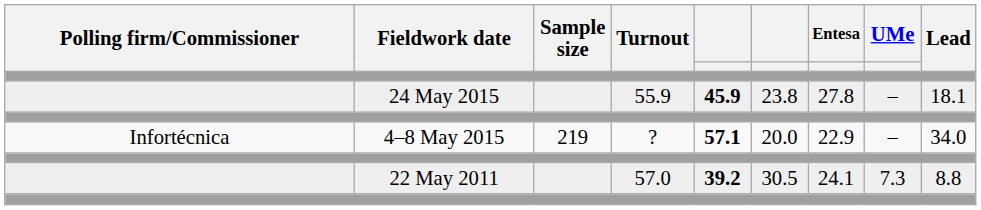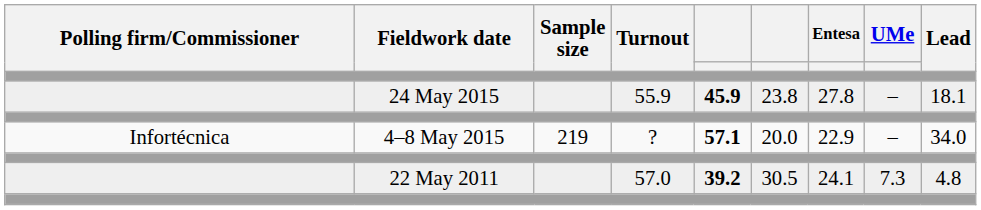(948, 178) 8.8 -> (948, 178) 4.8
